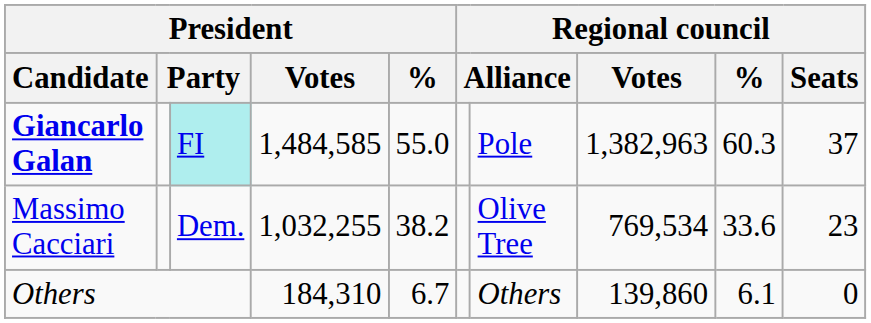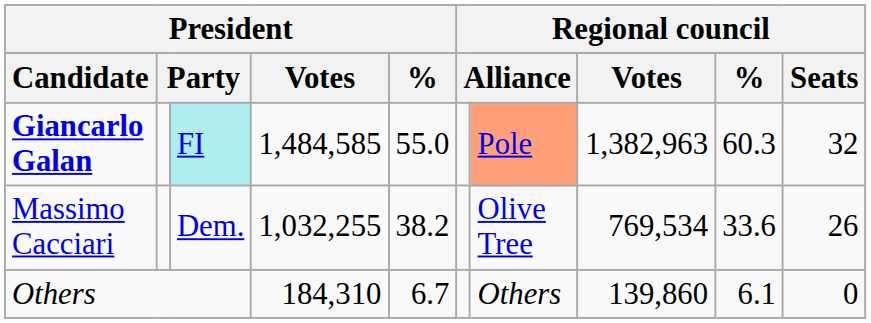(505, 143) no background -> (505, 143) lightsalmon background
(843, 143) 37 -> (843, 143) 32
(843, 226) 23 -> (843, 226) 26
